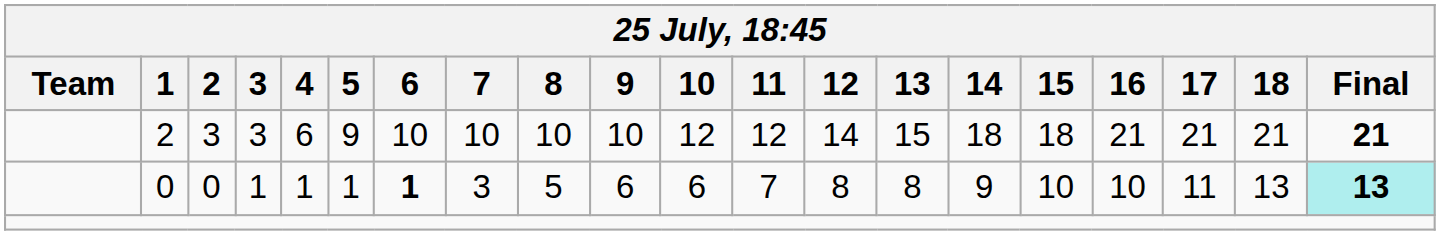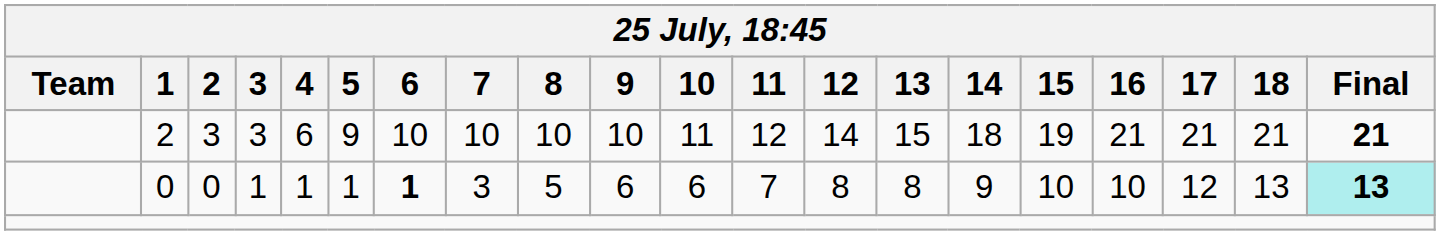(697, 135) 12 -> (697, 135) 11
(1056, 135) 18 -> (1056, 135) 19
(1199, 187) 11 -> (1199, 187) 12
